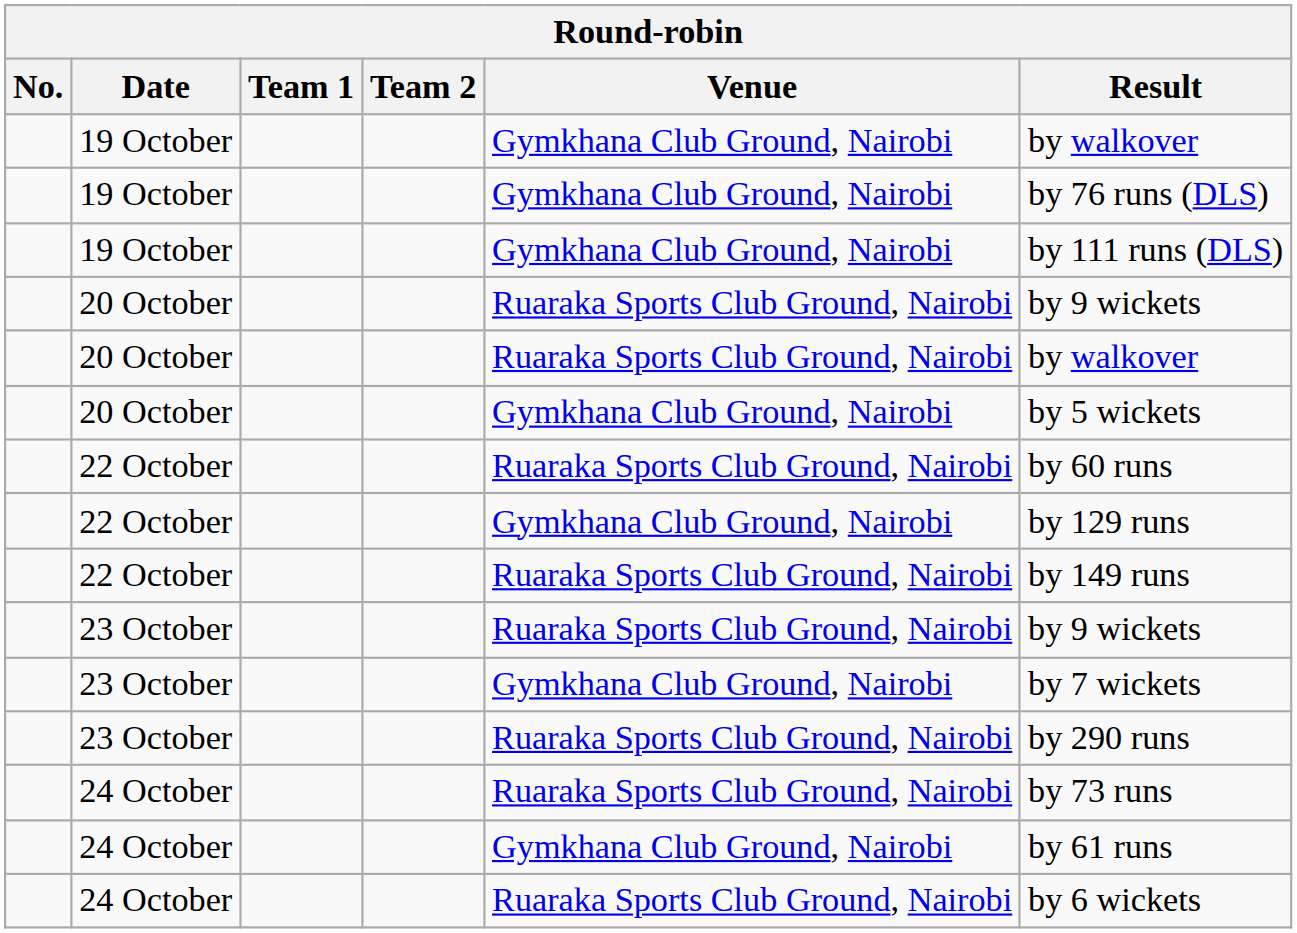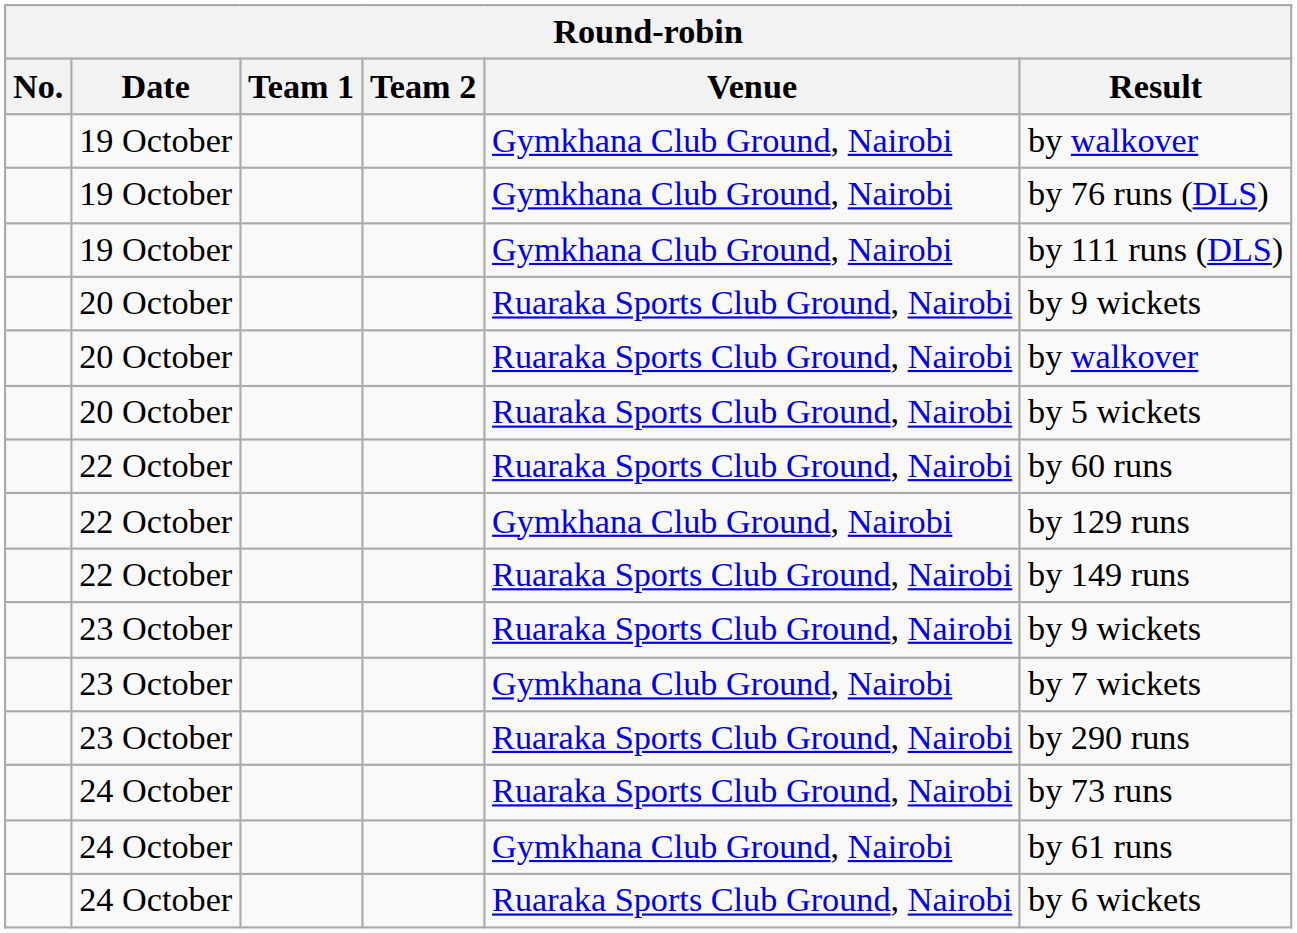(722, 411) Gymkhana Club Ground, Nairobi -> (752, 411) Ruaraka Sports Club Ground, Nairobi
